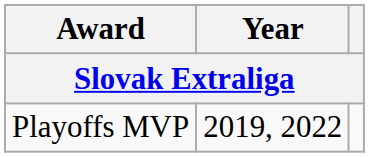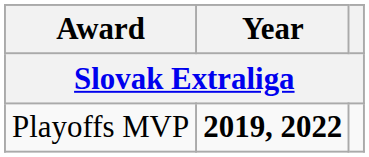(273, 126) normal -> (273, 126) bold
